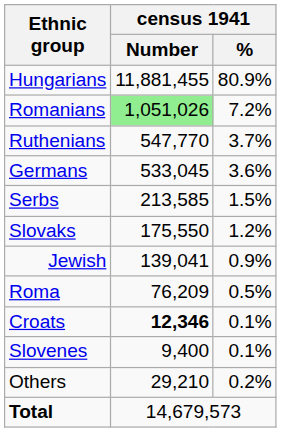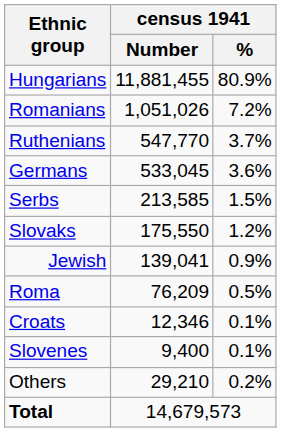(167, 110) lightgreen background -> (167, 110) no background
(180, 321) bold -> (180, 321) normal
